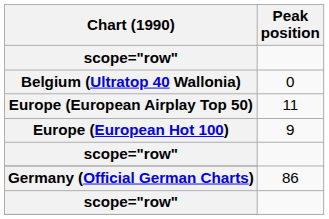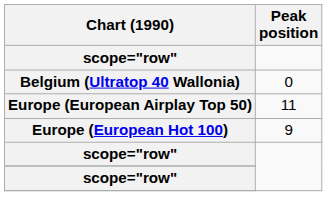- row: (131, 178)
